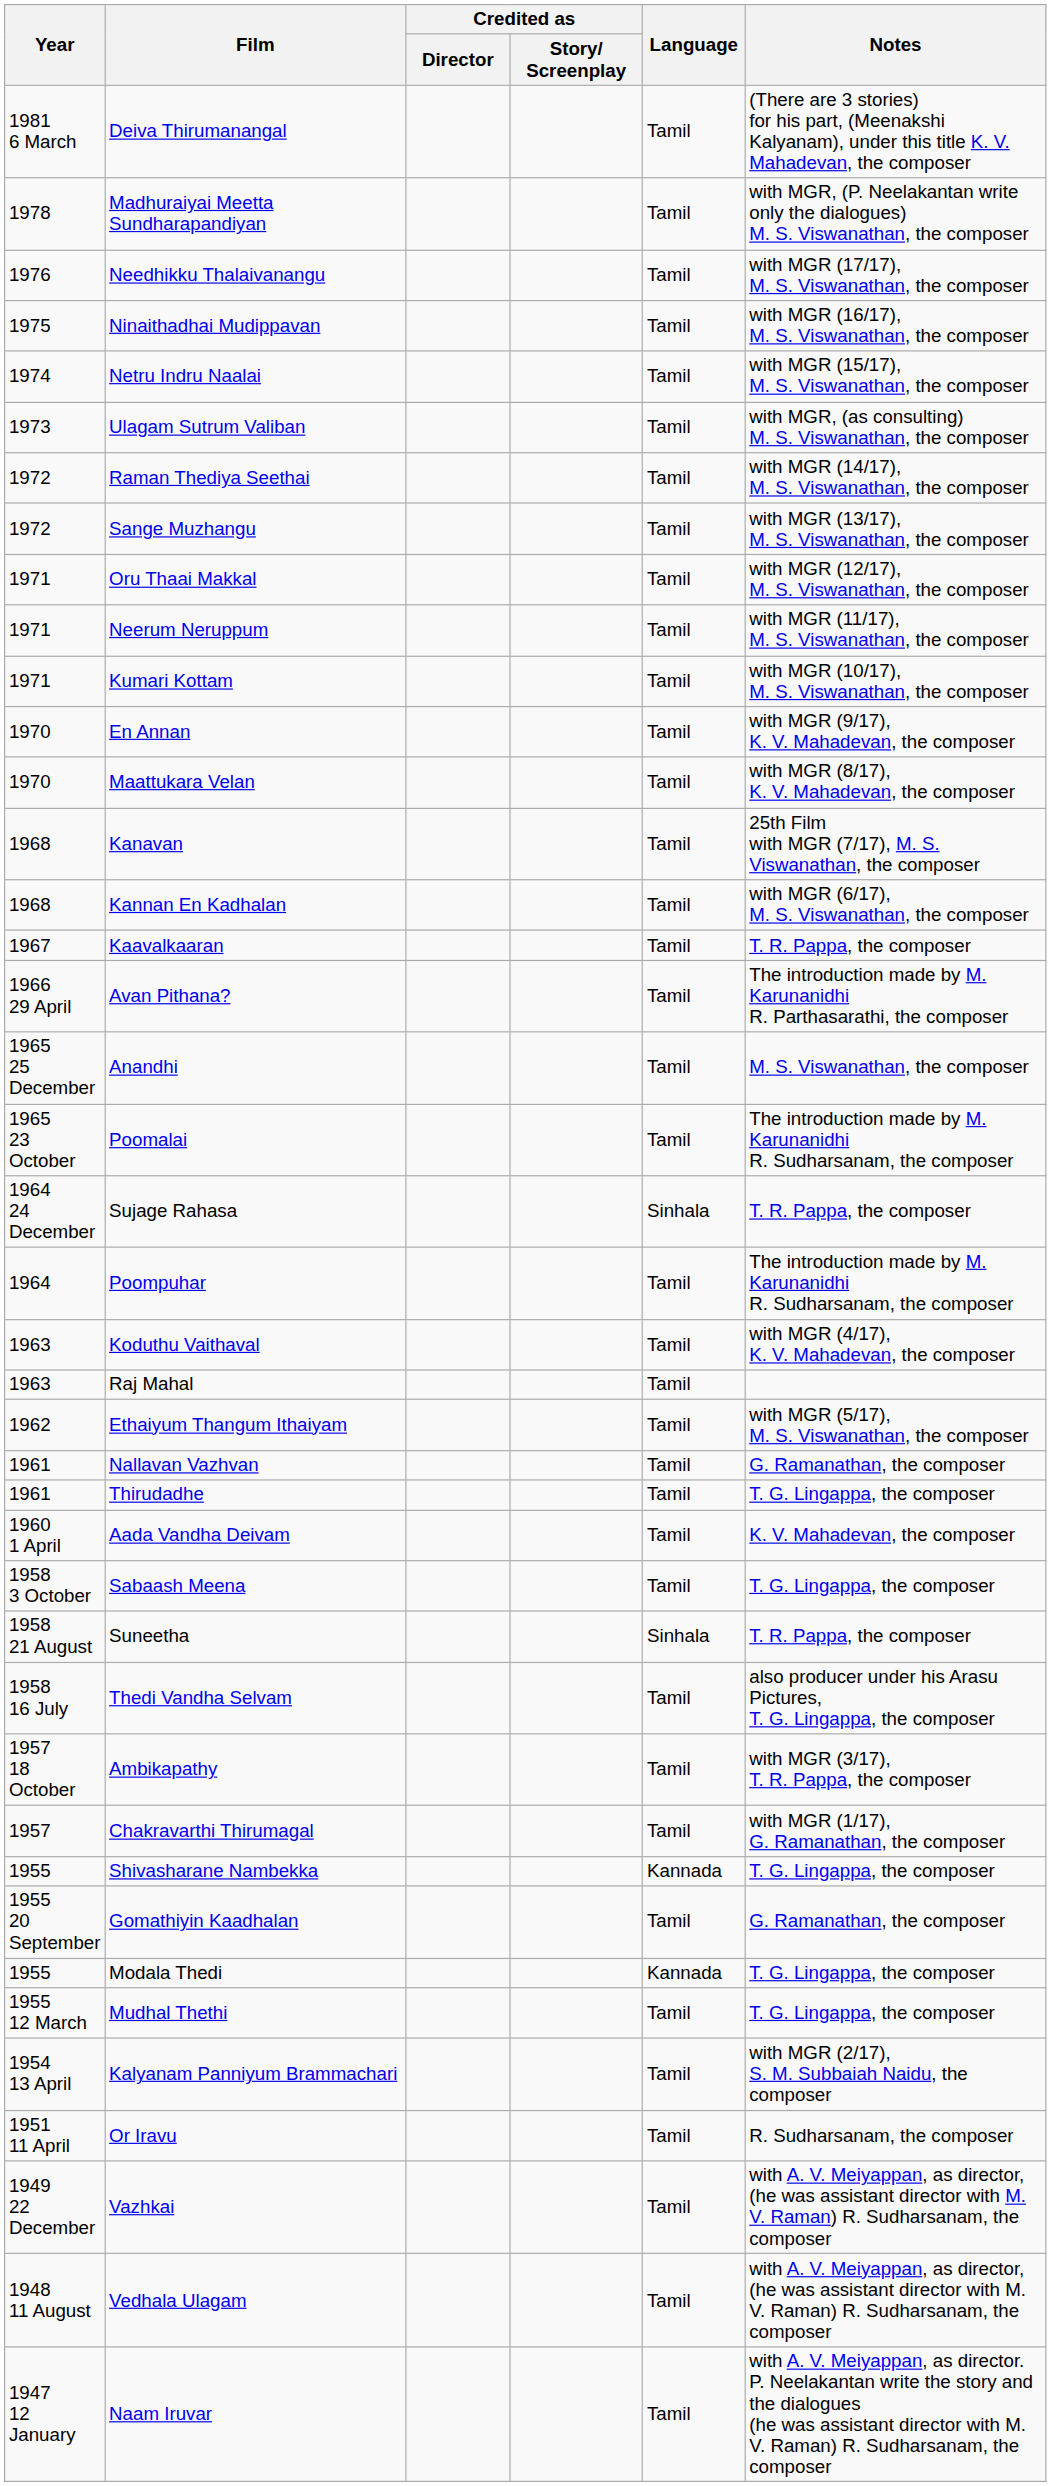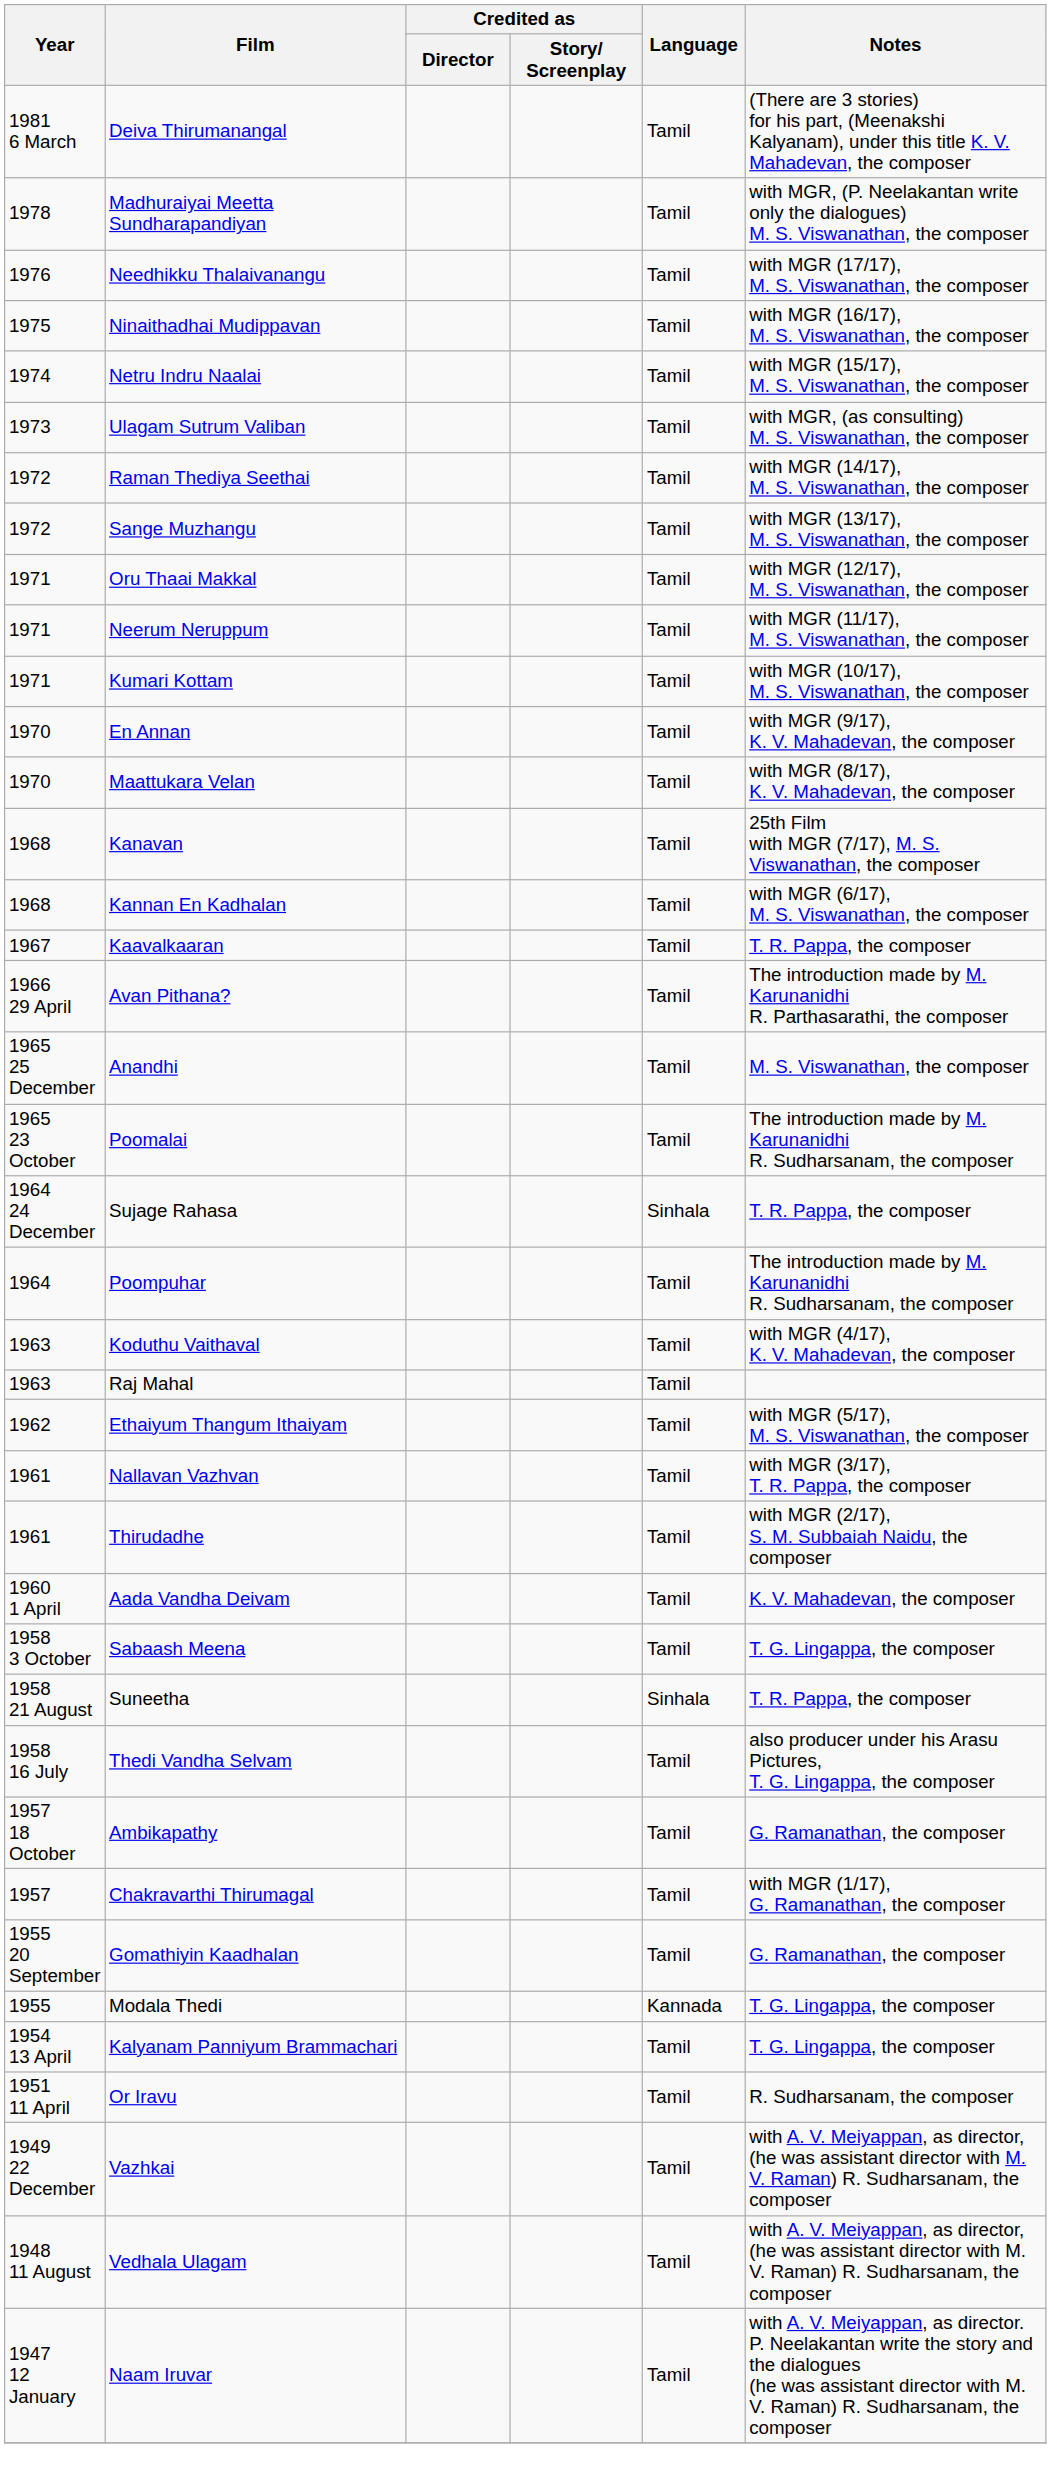(877, 1465) G. Ramanathan, the composer -> (860, 1475) with MGR (3/17), T. R. Pappa, the composer
(872, 1494) T. G. Lingappa, the composer -> (859, 1536) with MGR (2/17), S. M. Subbaiah Naidu, the composer
(860, 1769) with MGR (3/17), T. R. Pappa, the composer -> (877, 1832) G. Ramanathan, the composer
- row: (214, 1871)
- row: (168, 2012)
(859, 2074) with MGR (2/17), S. M. Subbaiah Naidu, the composer -> (872, 2046) T. G. Lingappa, the composer
